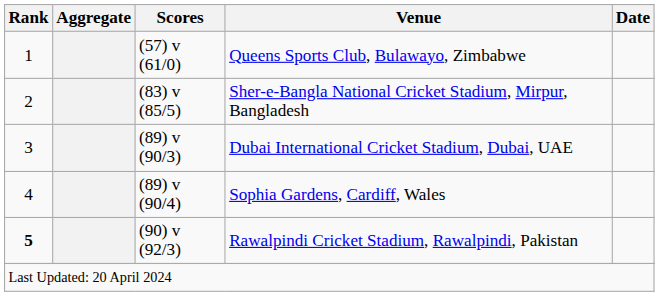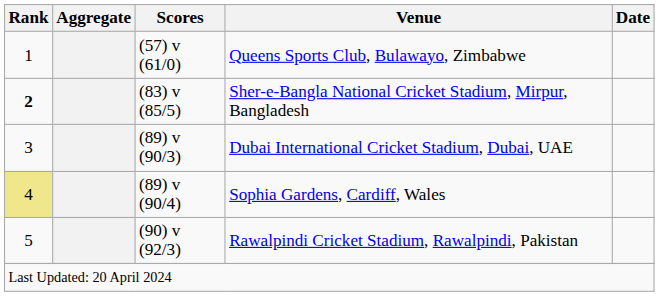(28, 101) normal -> (28, 101) bold
(28, 194) no background -> (28, 194) khaki background
(28, 240) bold -> (28, 240) normal
